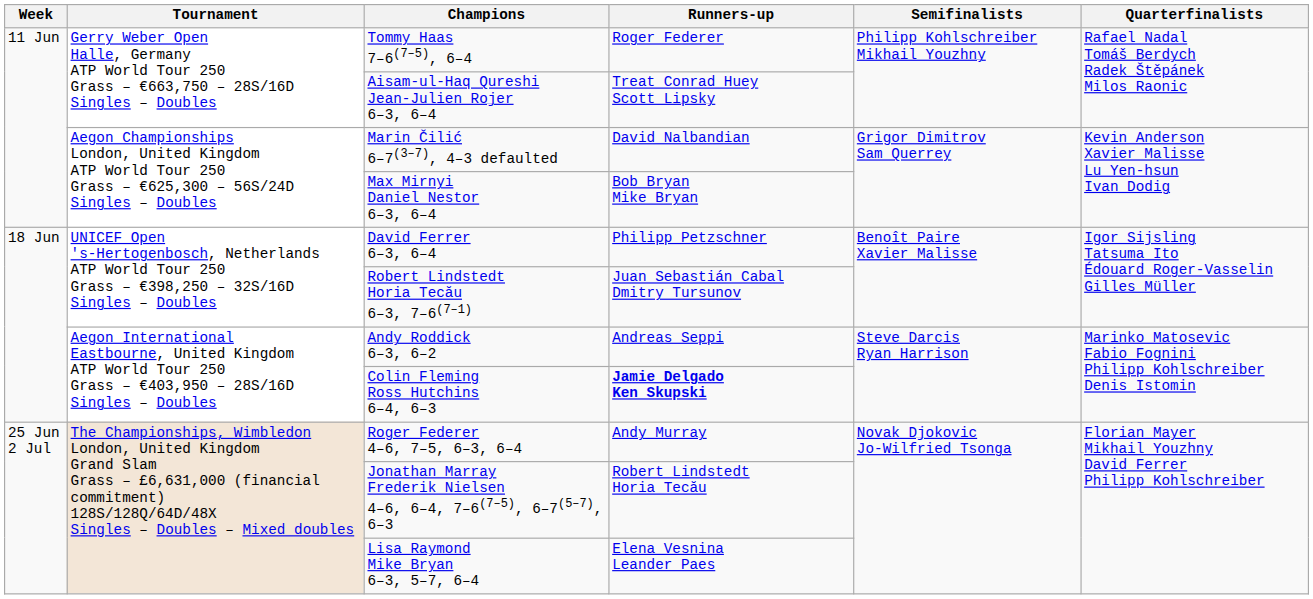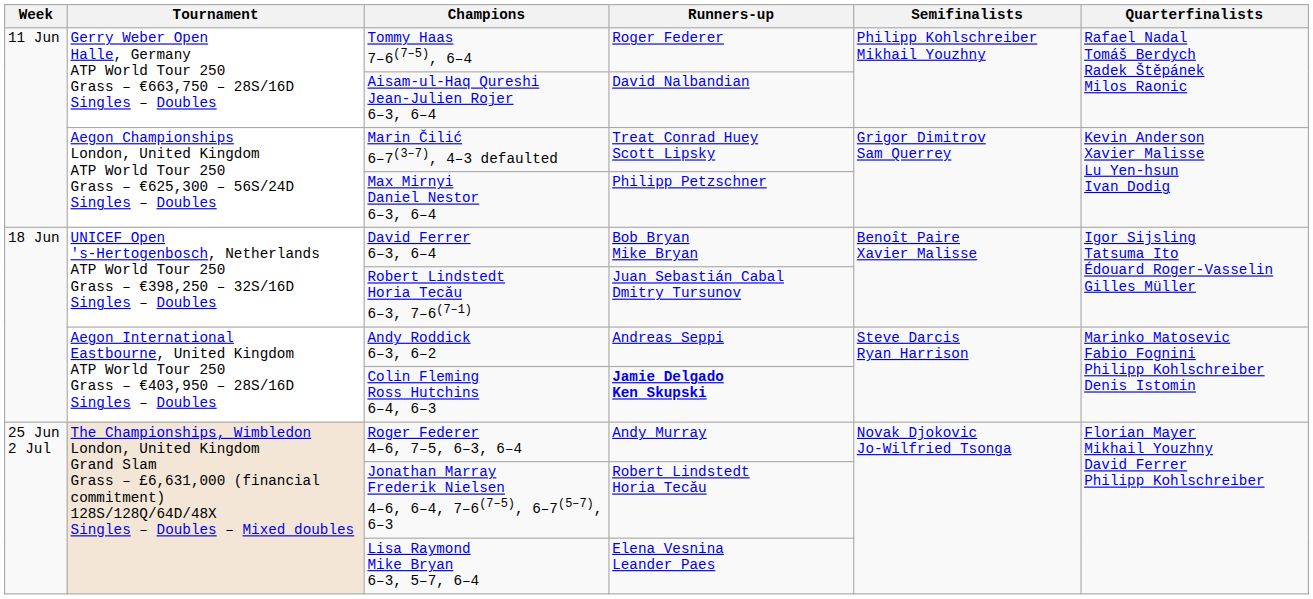(685, 92) Treat Conrad Huey Scott Lipsky -> (681, 84) David Nalbandian
(681, 139) David Nalbandian -> (685, 147) Treat Conrad Huey Scott Lipsky
(655, 192) Bob Bryan Mike Bryan -> (690, 183) Philipp Petzschner
(690, 239) Philipp Petzschner -> (655, 247) Bob Bryan Mike Bryan
